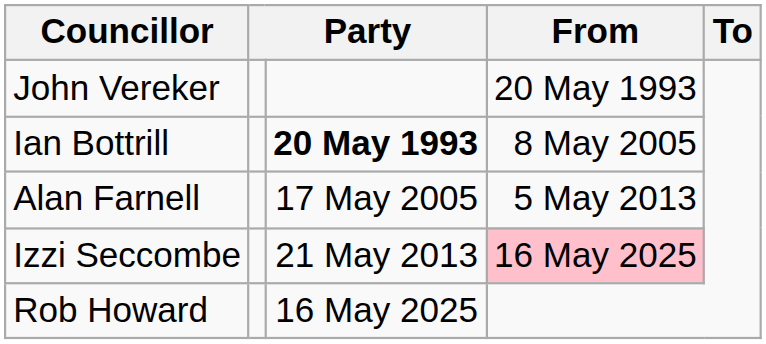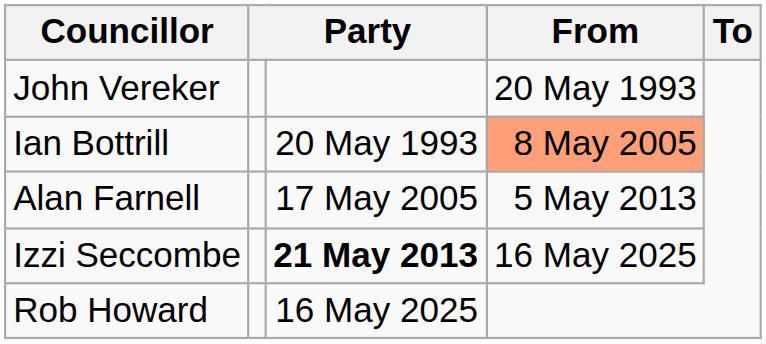(376, 143) bold -> (377, 143) normal
(605, 143) no background -> (605, 143) lightsalmon background
(377, 254) normal -> (376, 254) bold
(595, 254) pink background -> (595, 254) no background
